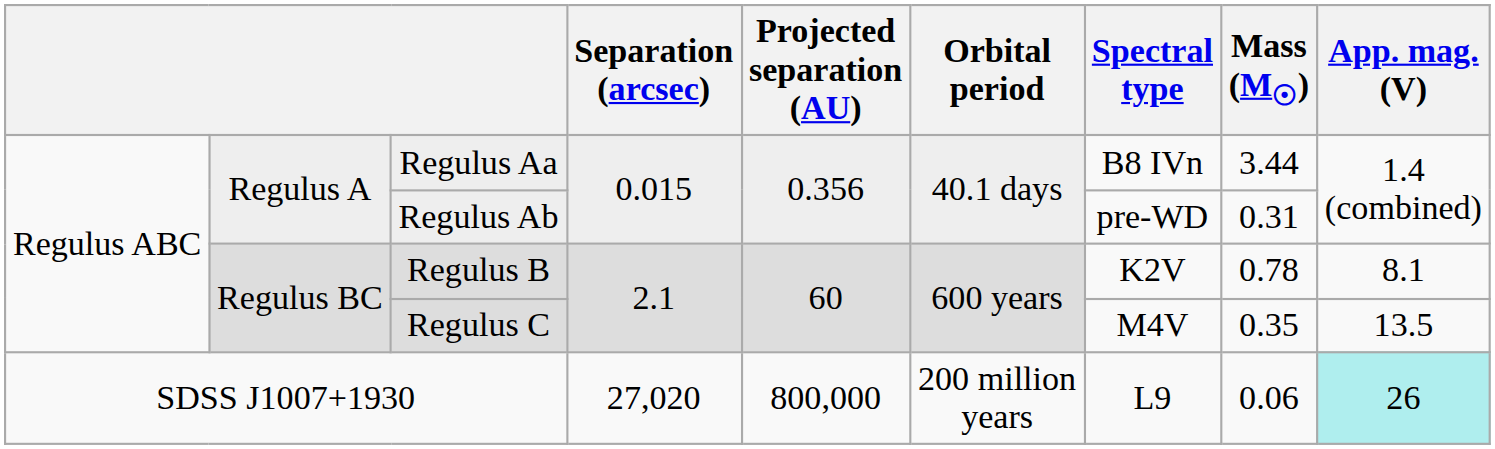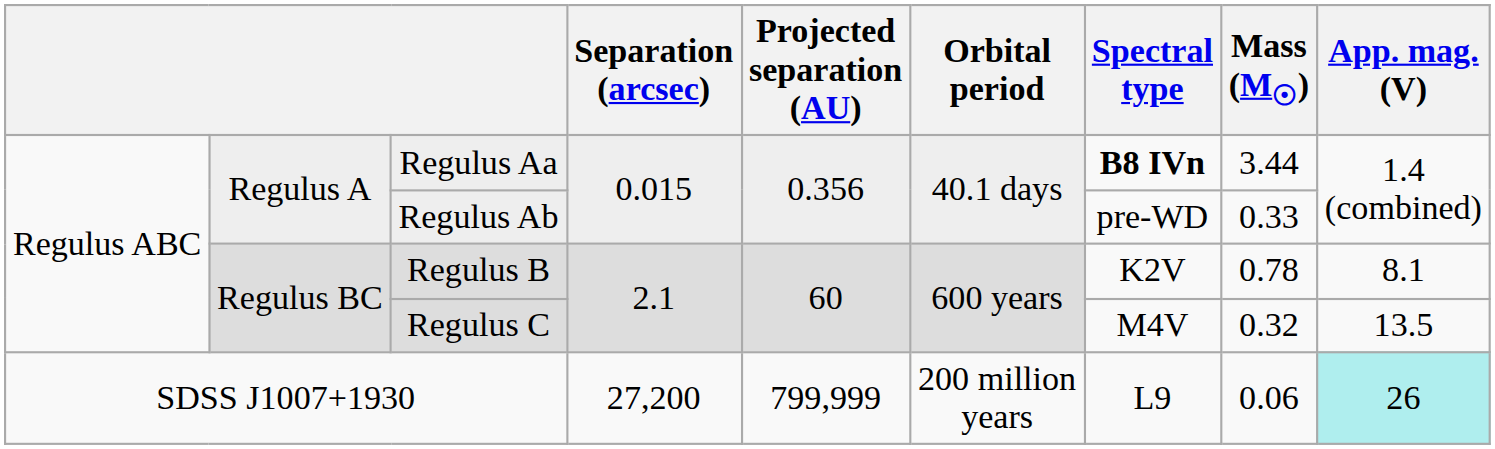(1152, 162) normal -> (1152, 162) bold
(1269, 216) 0.31 -> (1269, 216) 0.33
(1269, 324) 0.35 -> (1269, 324) 0.32
(654, 397) 27,020 -> (654, 397) 27,200
(826, 397) 800,000 -> (826, 397) 799,999
